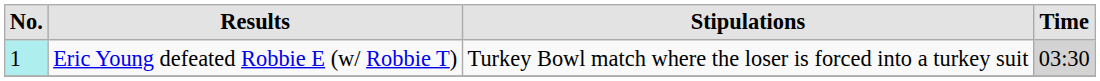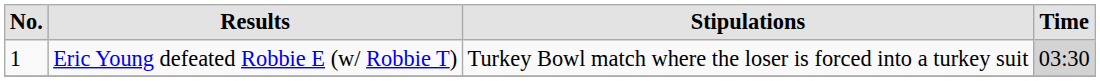(15, 57) paleturquoise background -> (15, 57) no background
